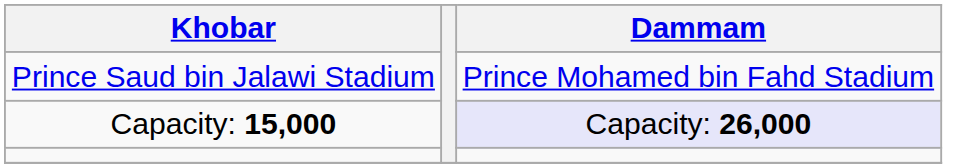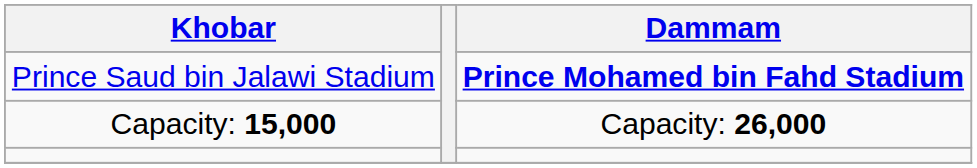(698, 76) normal -> (713, 76) bold
(698, 123) lavender background -> (713, 123) no background
